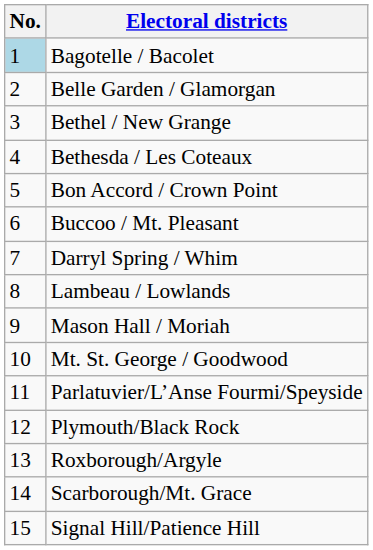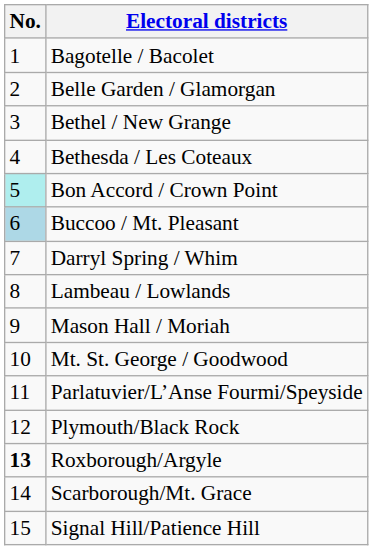(15, 55) lightblue background -> (15, 55) no background
(15, 190) no background -> (15, 190) paleturquoise background
(15, 223) no background -> (15, 223) lightblue background
(20, 460) normal -> (20, 460) bold
